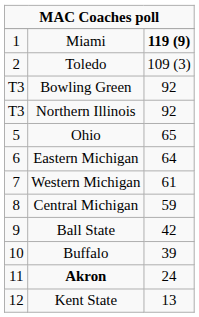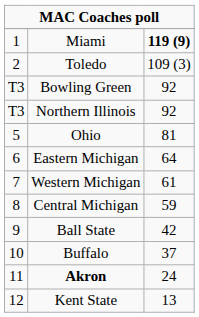(169, 135) 65 -> (169, 135) 81
(169, 253) 39 -> (169, 253) 37
